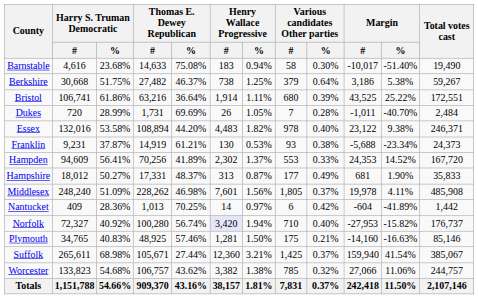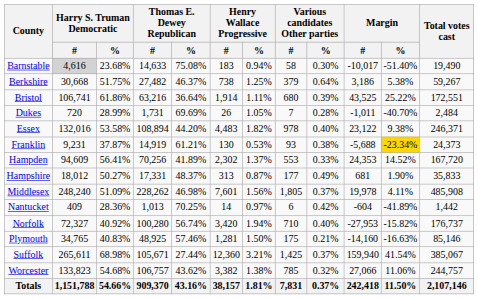(75, 66) no background -> (75, 66) lightgrey background
(400, 144) no background -> (400, 144) gold background
(226, 223) lavender background -> (226, 223) no background
